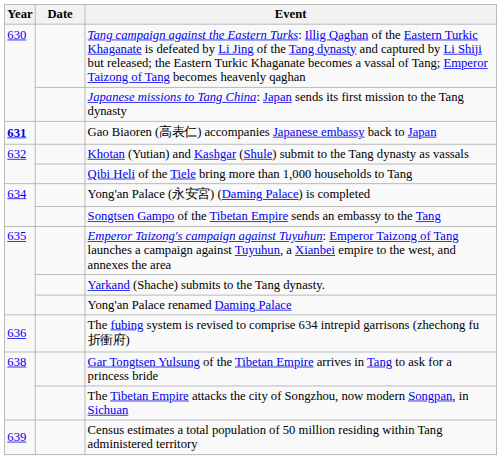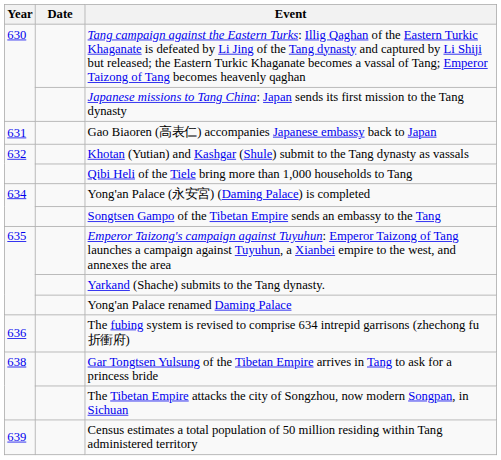(17, 132) bold -> (17, 132) normal
